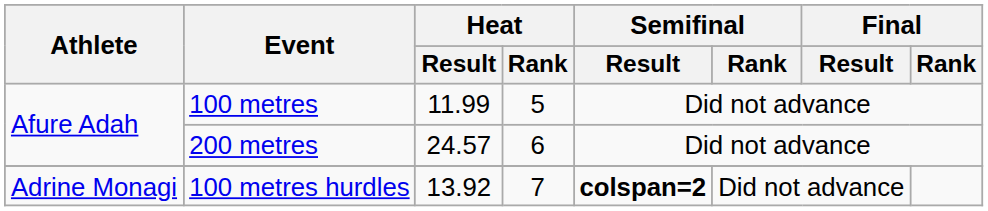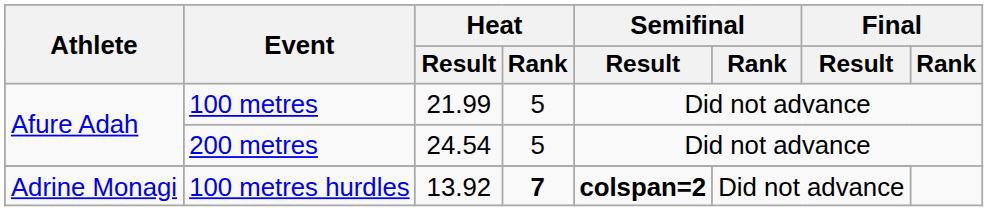(459, 105) 11.99 -> (459, 105) 21.99
(459, 146) 24.57 -> (459, 146) 24.54
(538, 146) 6 -> (538, 146) 5
(538, 186) normal -> (538, 186) bold
